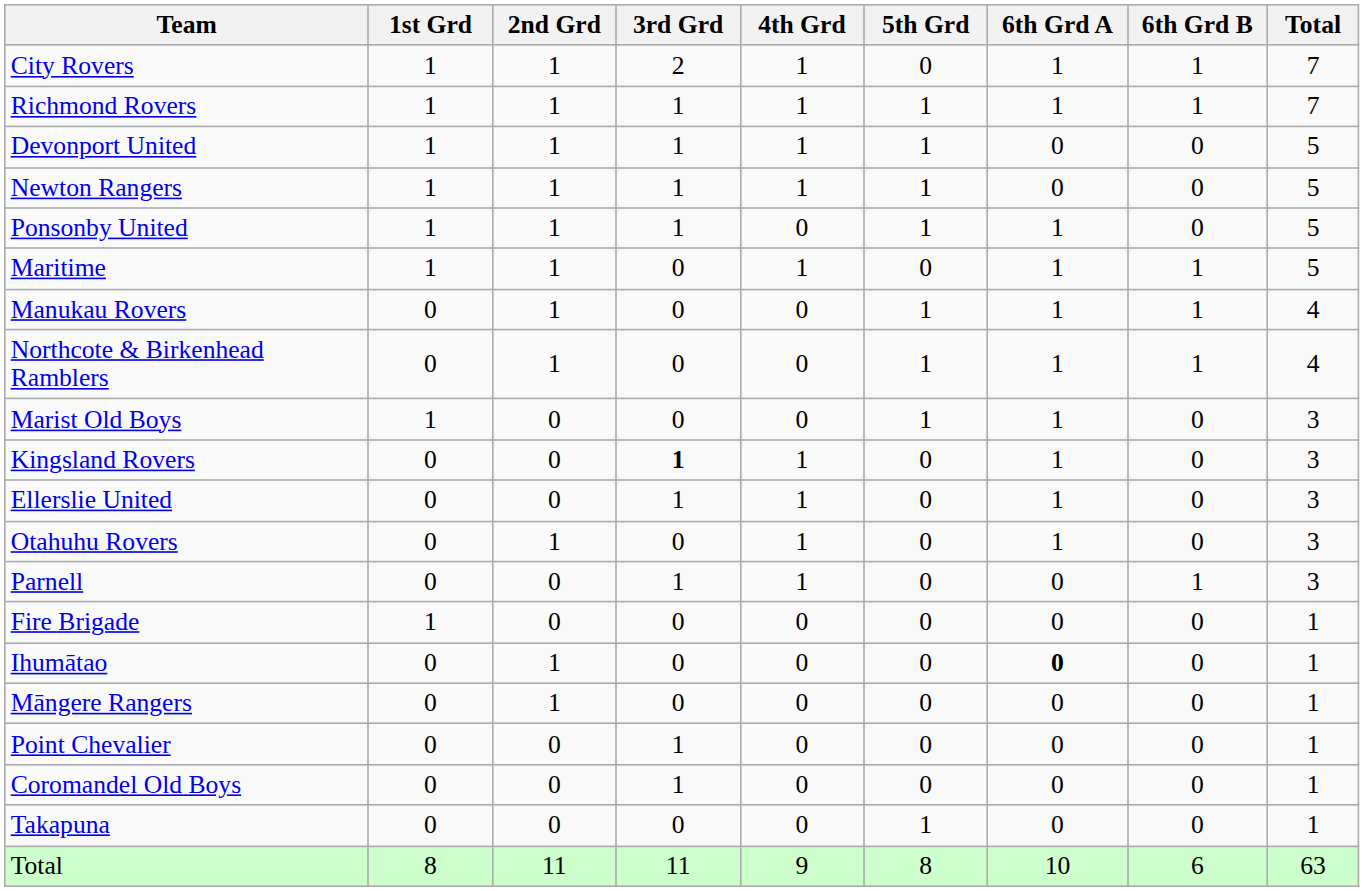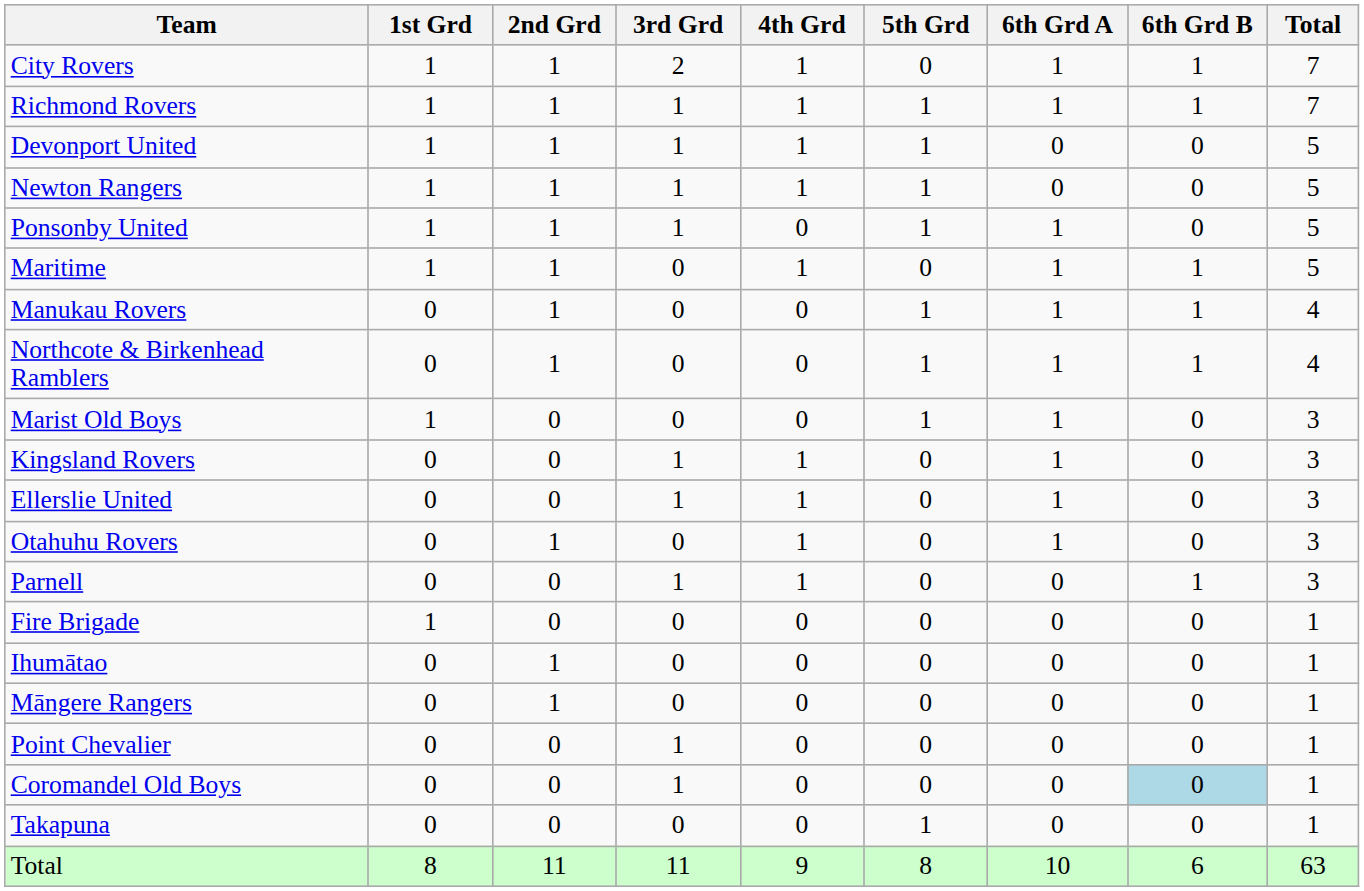(678, 459) bold -> (678, 459) normal
(1058, 662) bold -> (1058, 662) normal
(1197, 784) no background -> (1197, 784) lightblue background
